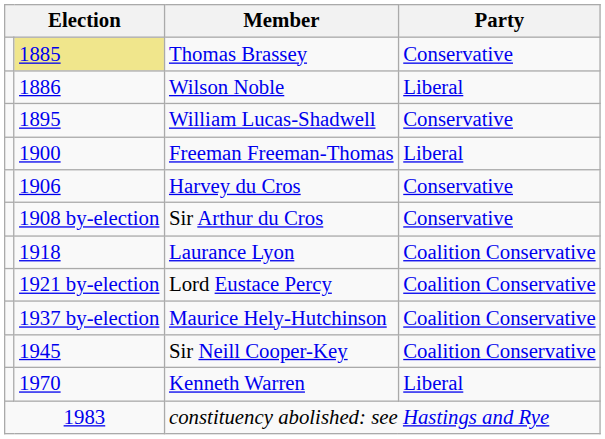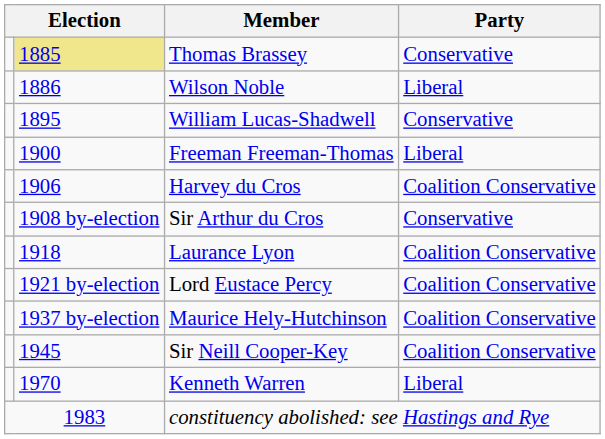(458, 185) Conservative -> (499, 185) Coalition Conservative
